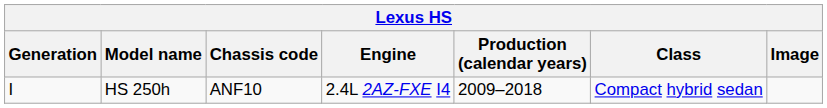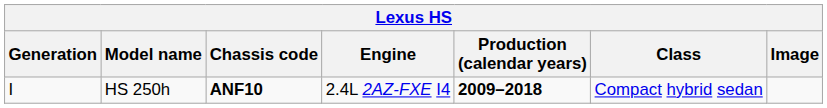(236, 90) normal -> (236, 90) bold
(500, 90) normal -> (500, 90) bold
